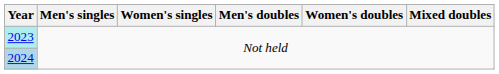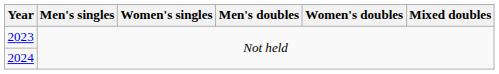(21, 37) paleturquoise background -> (21, 37) no background
(21, 58) lightblue background -> (21, 58) no background
